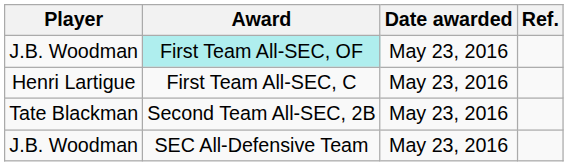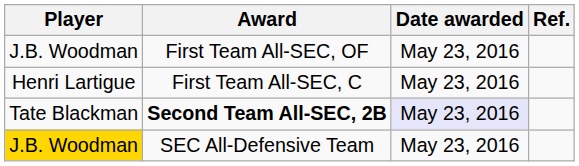(261, 51) paleturquoise background -> (267, 51) no background
(261, 113) normal -> (267, 113) bold
(449, 113) no background -> (460, 113) lavender background
(74, 144) no background -> (74, 144) gold background
